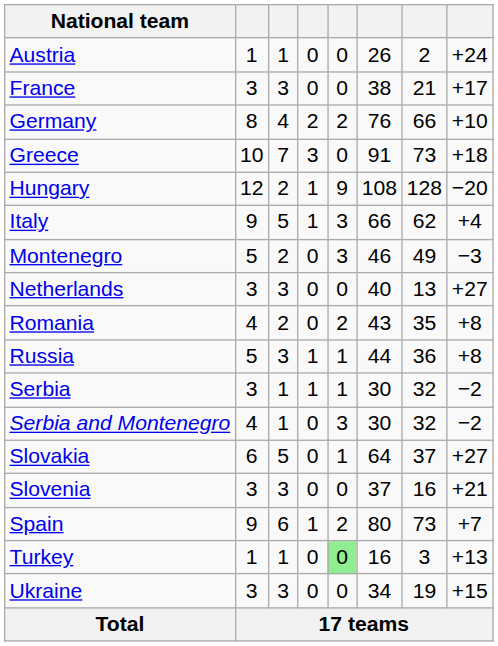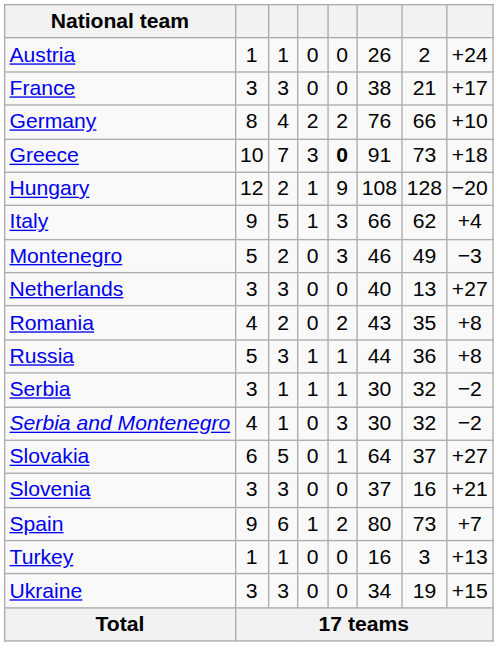(342, 155) normal -> (342, 155) bold
(342, 557) lightgreen background -> (342, 557) no background
